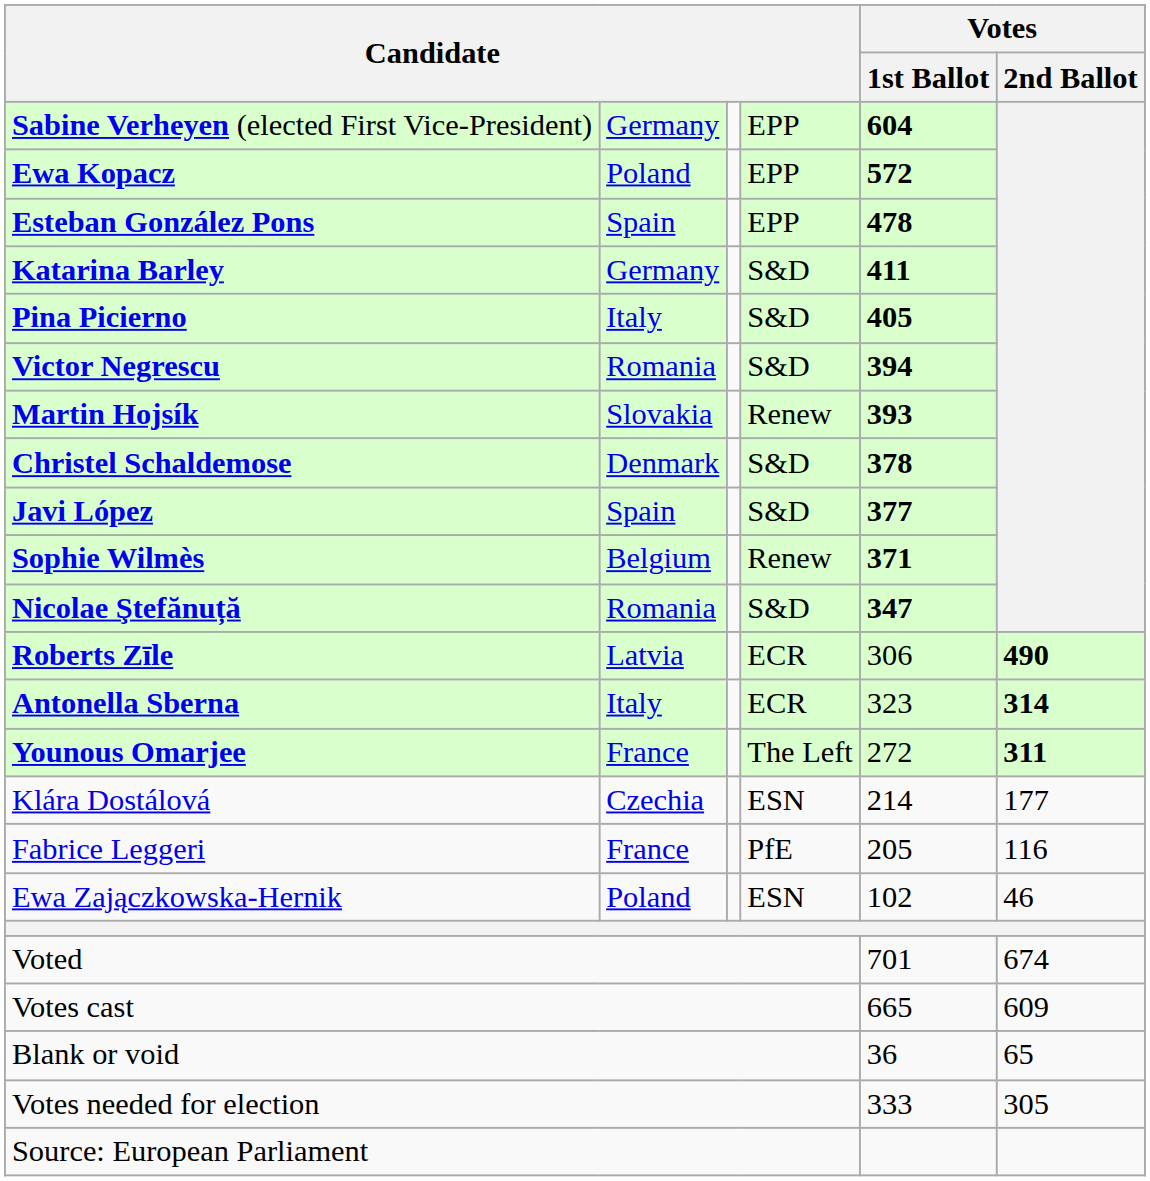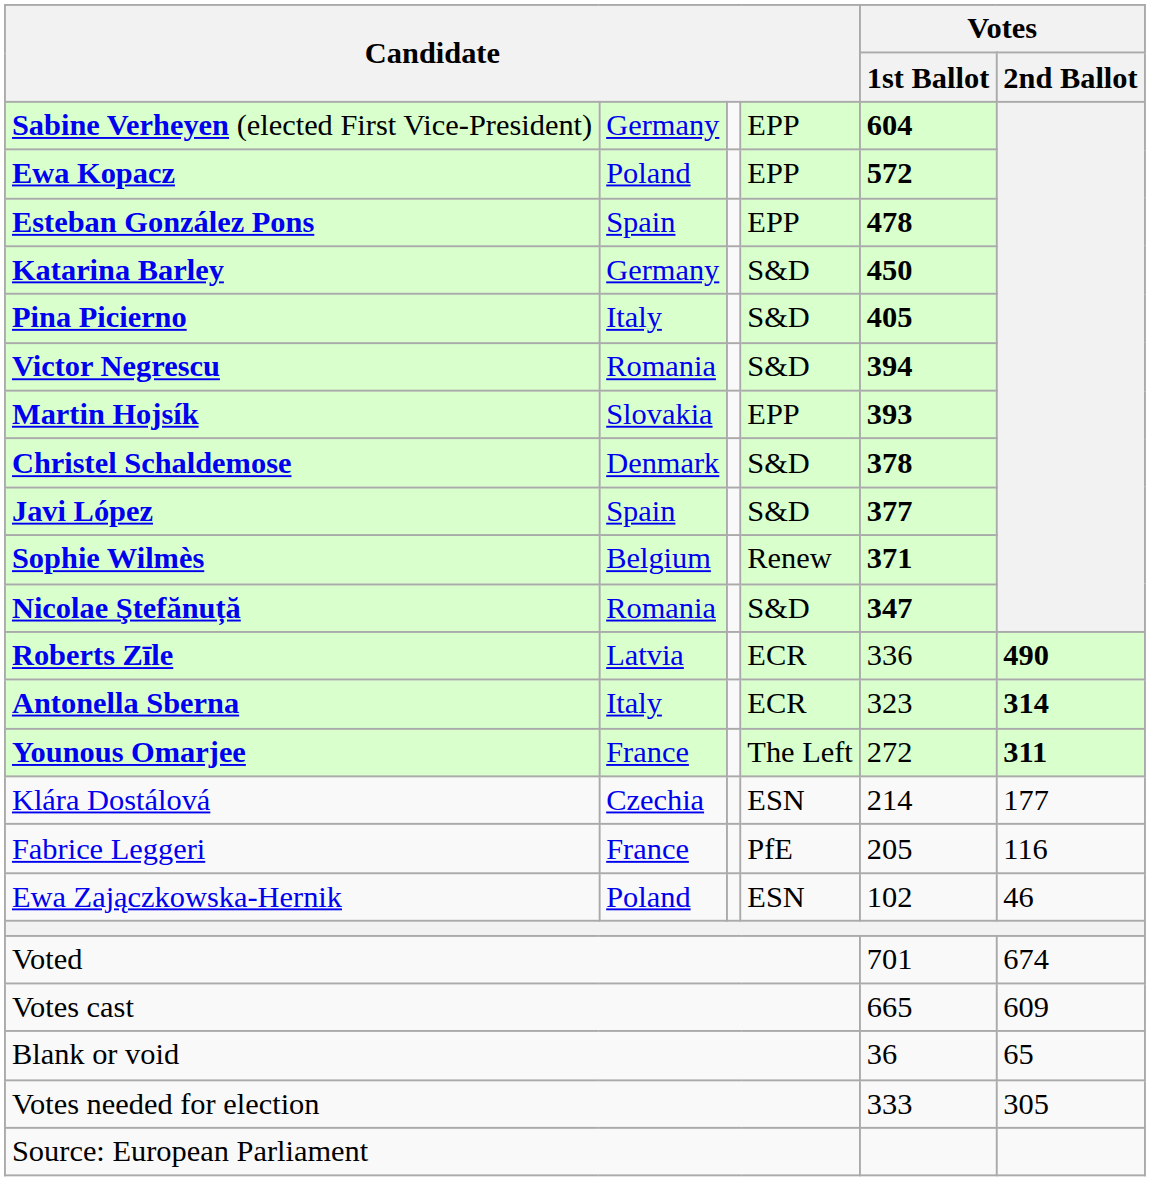(889, 269) 411 -> (890, 269) 450
(790, 414) Renew -> (774, 414) EPP
(890, 655) 306 -> (890, 655) 336
